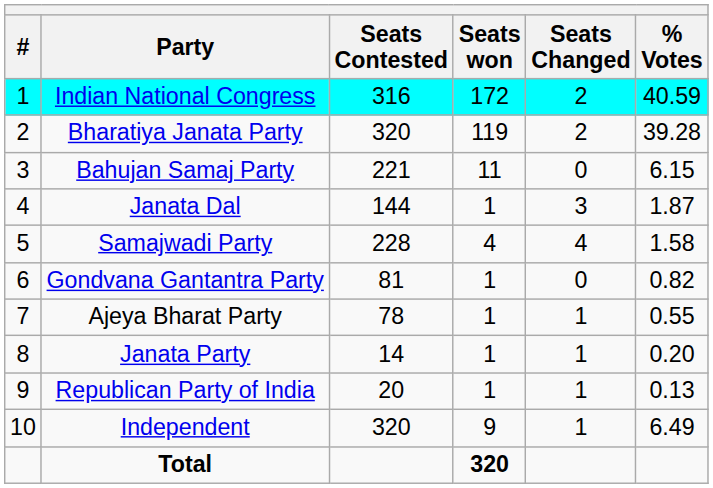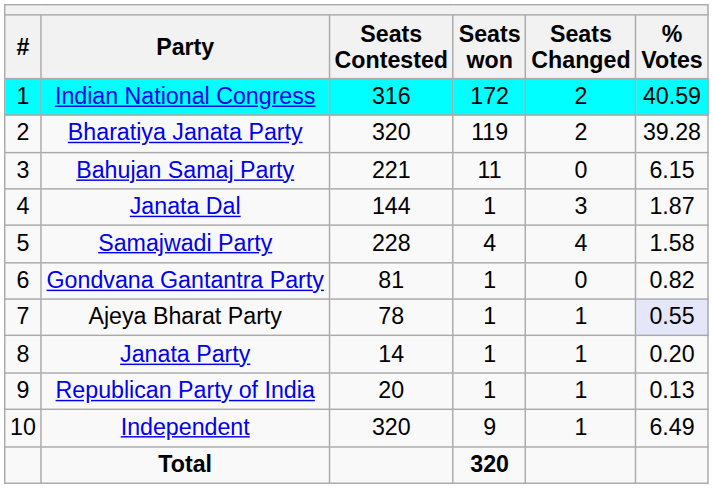(672, 317) no background -> (672, 317) lavender background
